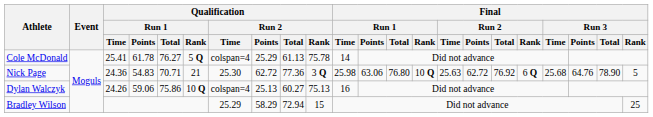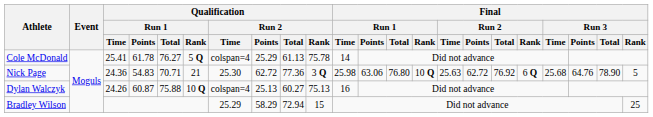(143, 89) 59.06 -> (143, 89) 60.87
(170, 89) 75.86 -> (170, 89) 75.88
